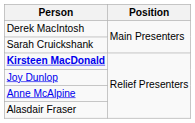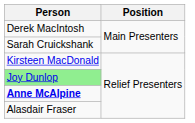(56, 61) bold -> (53, 61) normal
(32, 77) no background -> (32, 77) lightgreen background
(41, 93) normal -> (44, 93) bold
